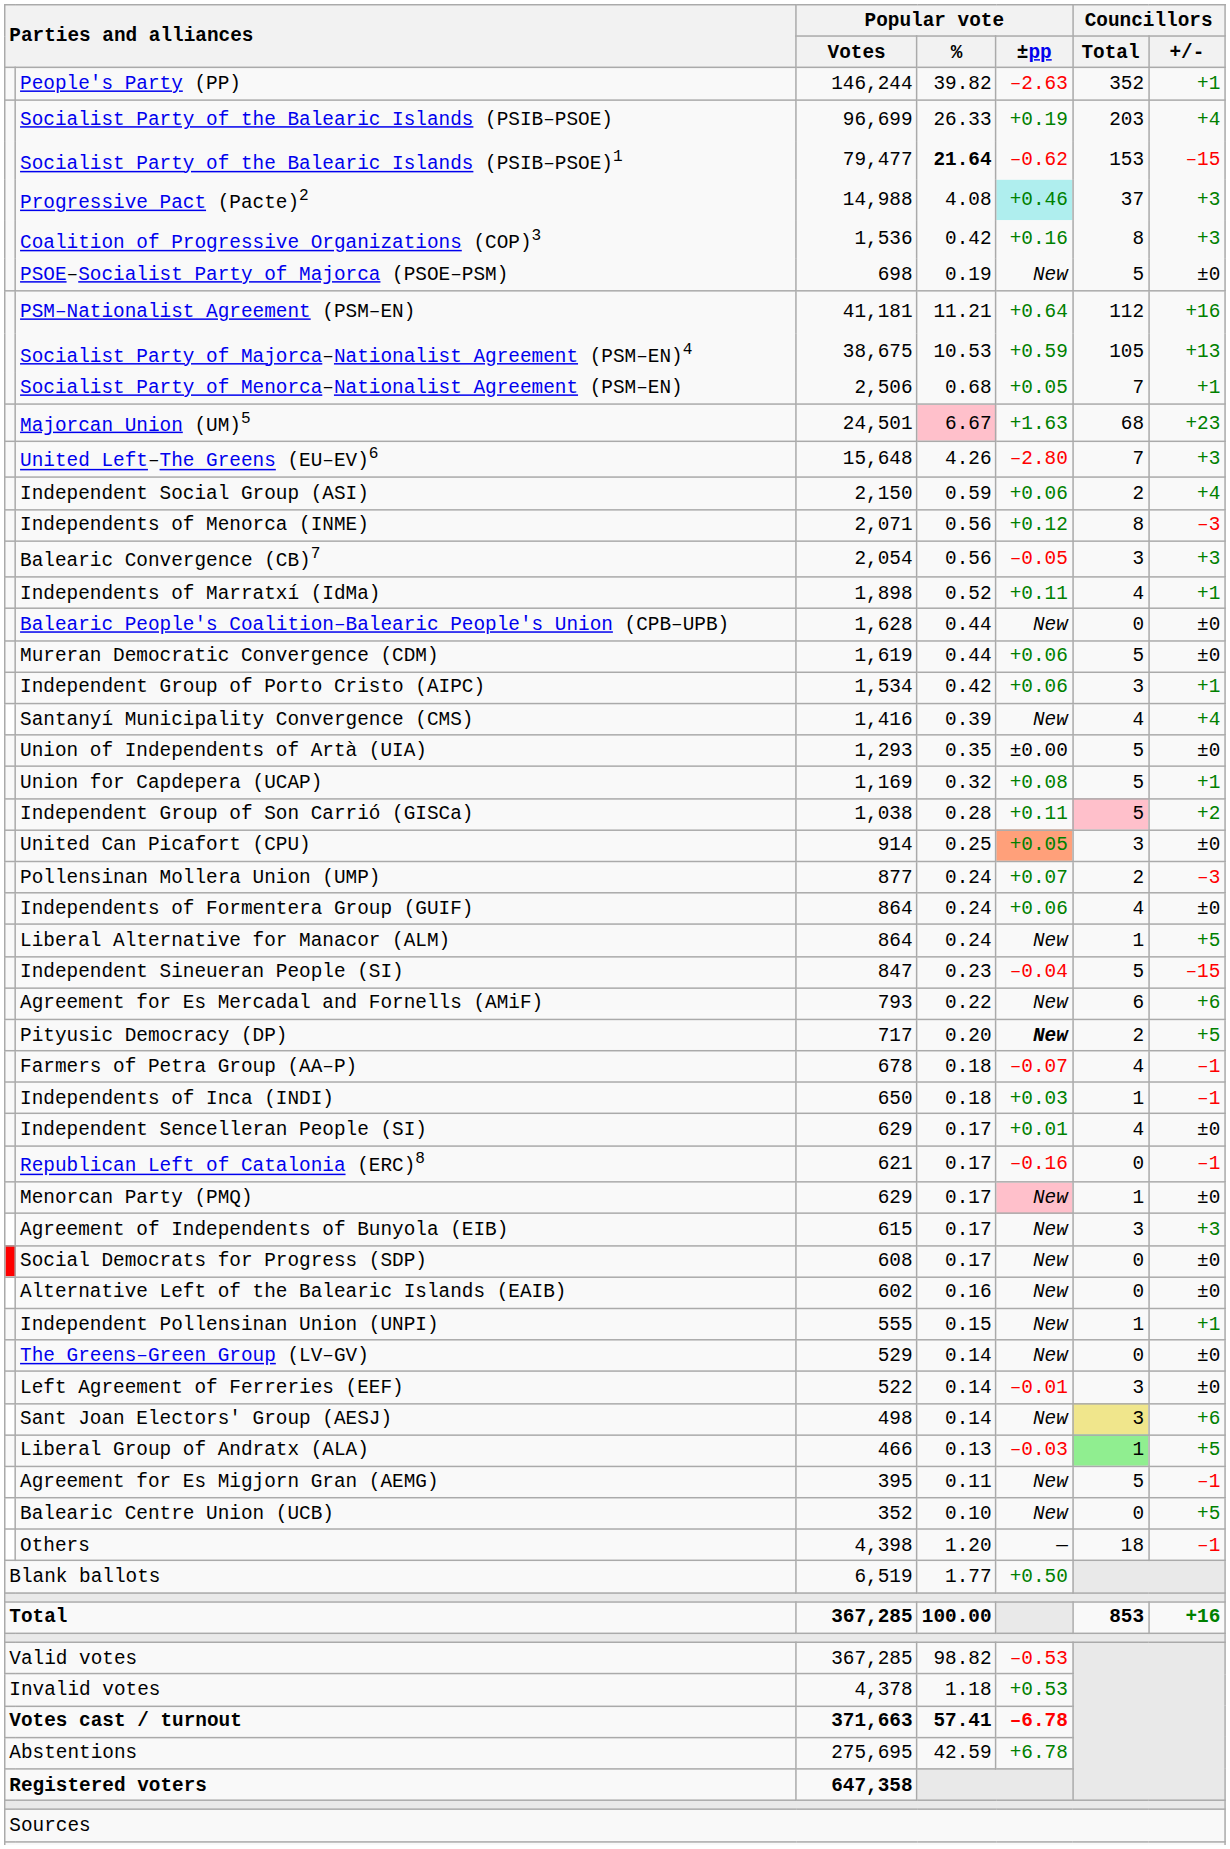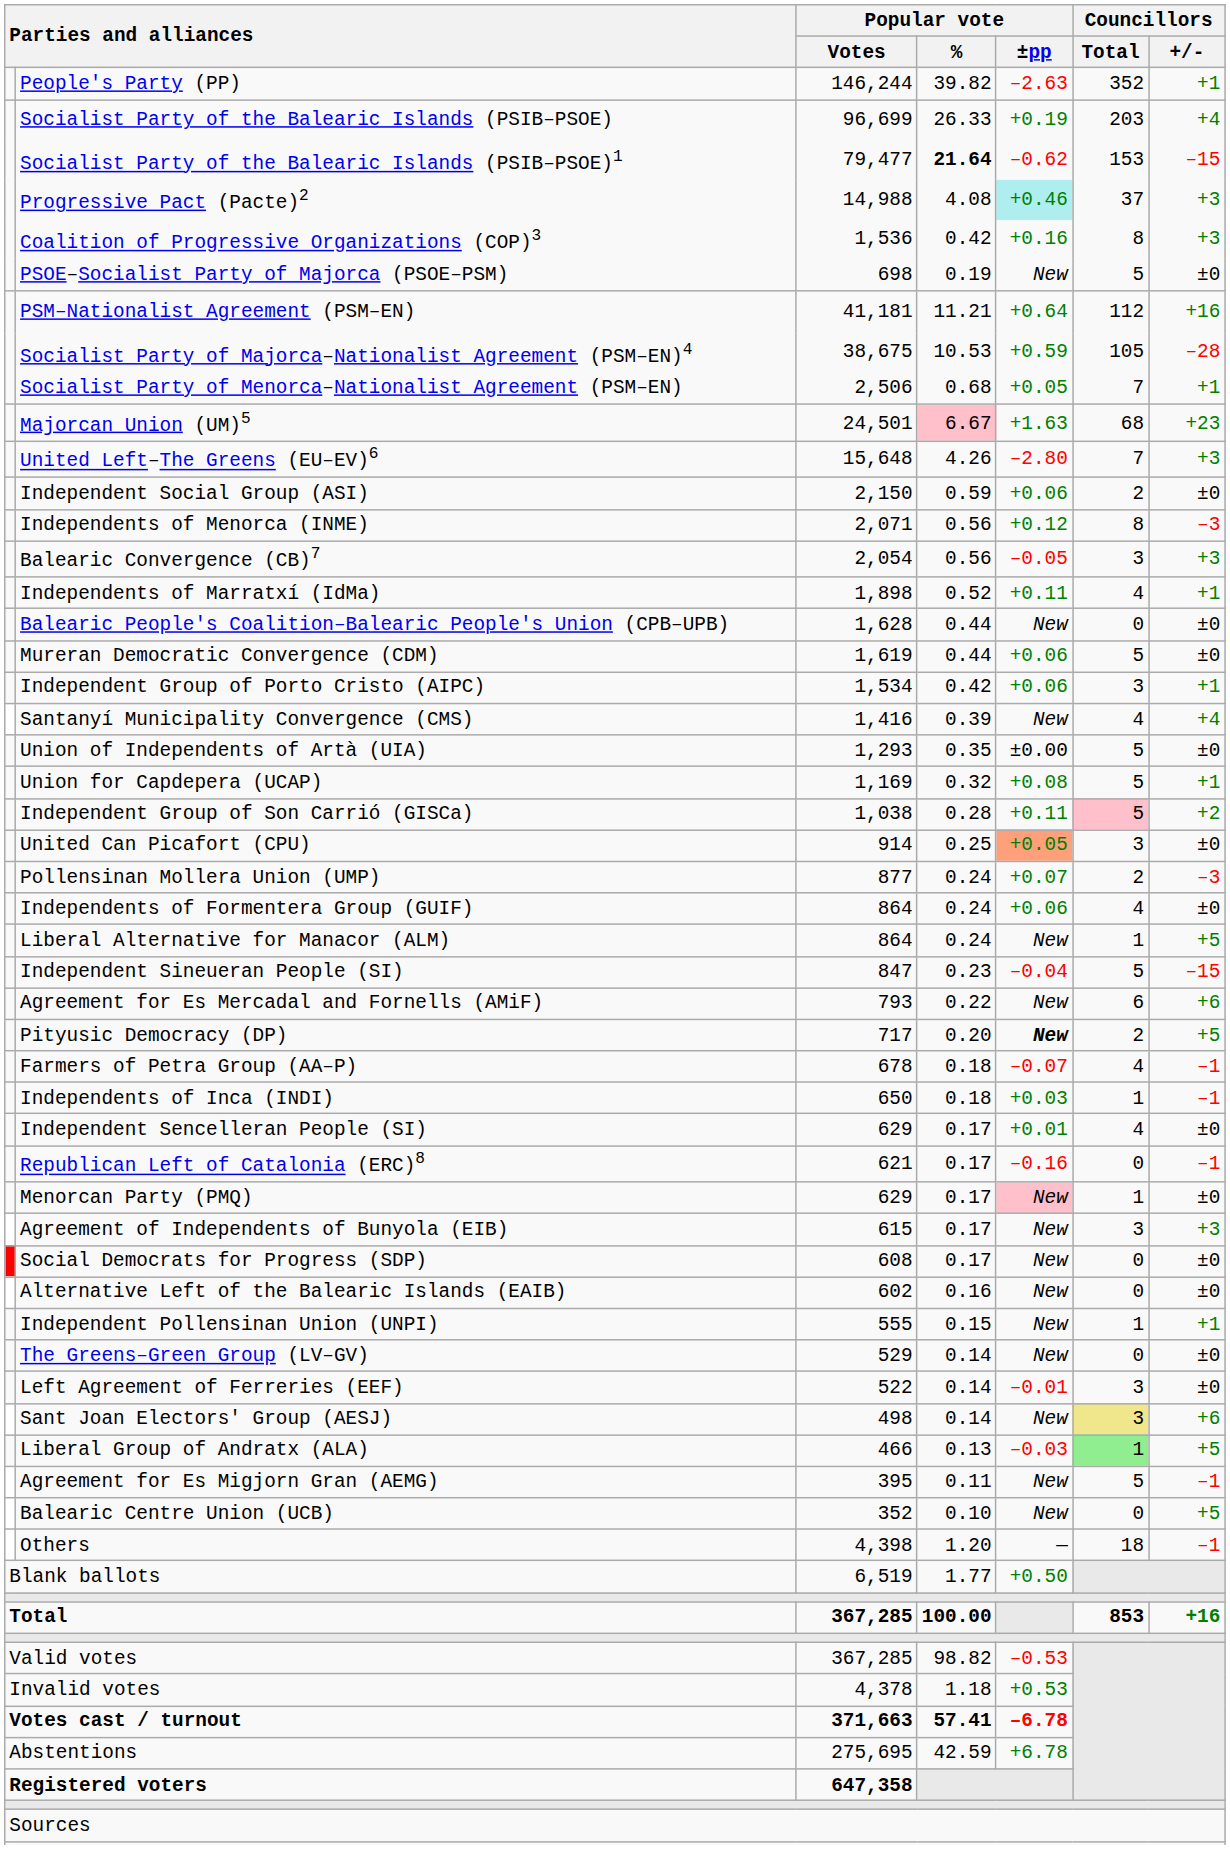(1203, 352) +13 -> (1203, 352) –28
(1209, 493) +4 -> (1209, 493) ±0
